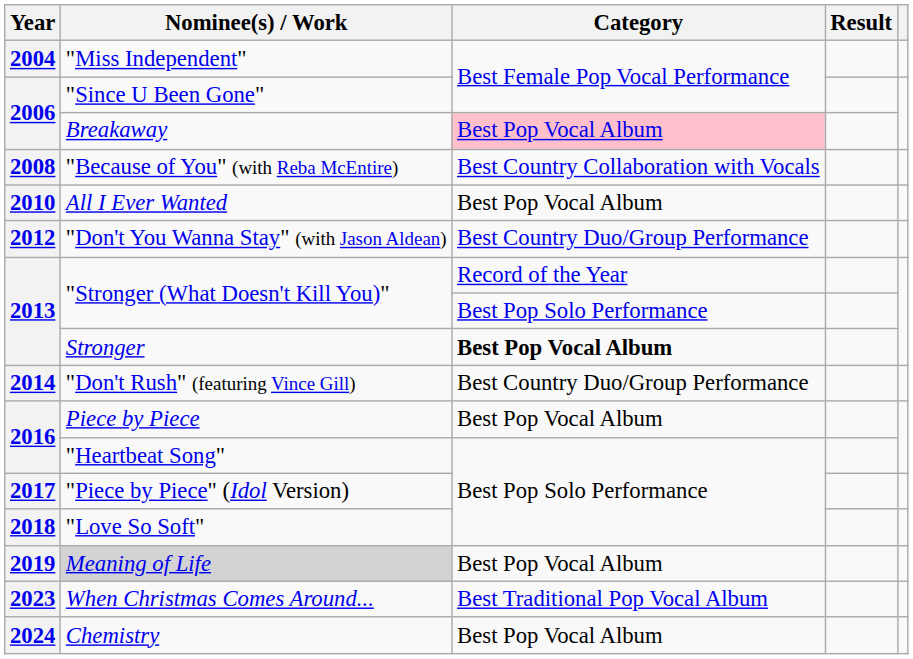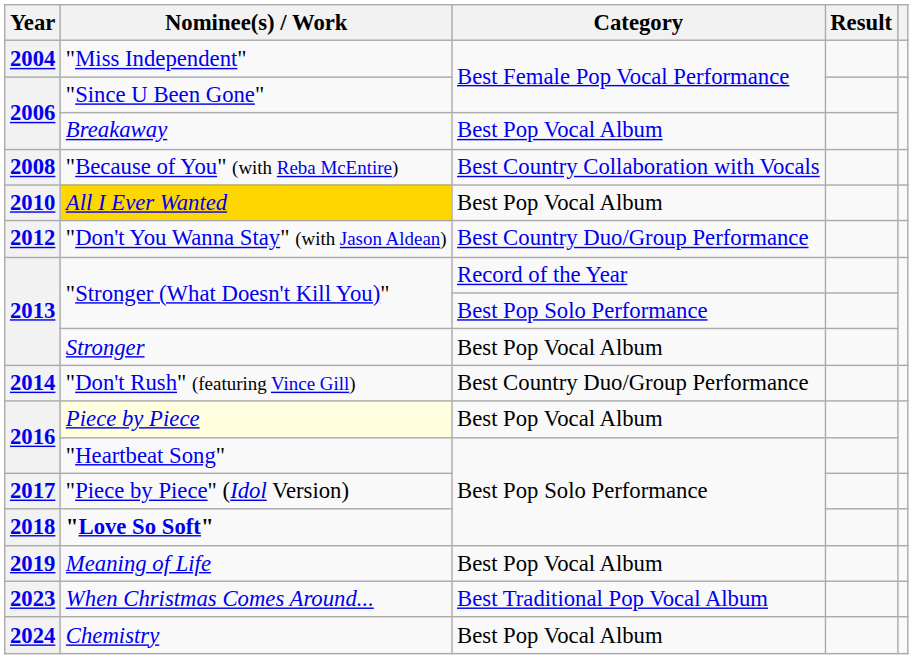(560, 130) pink background -> (560, 130) no background
(147, 202) no background -> (147, 202) gold background
(565, 346) bold -> (560, 346) normal
(133, 418) no background -> (133, 418) lightyellow background
(135, 526) normal -> (140, 526) bold
(138, 563) lightgrey background -> (138, 563) no background
